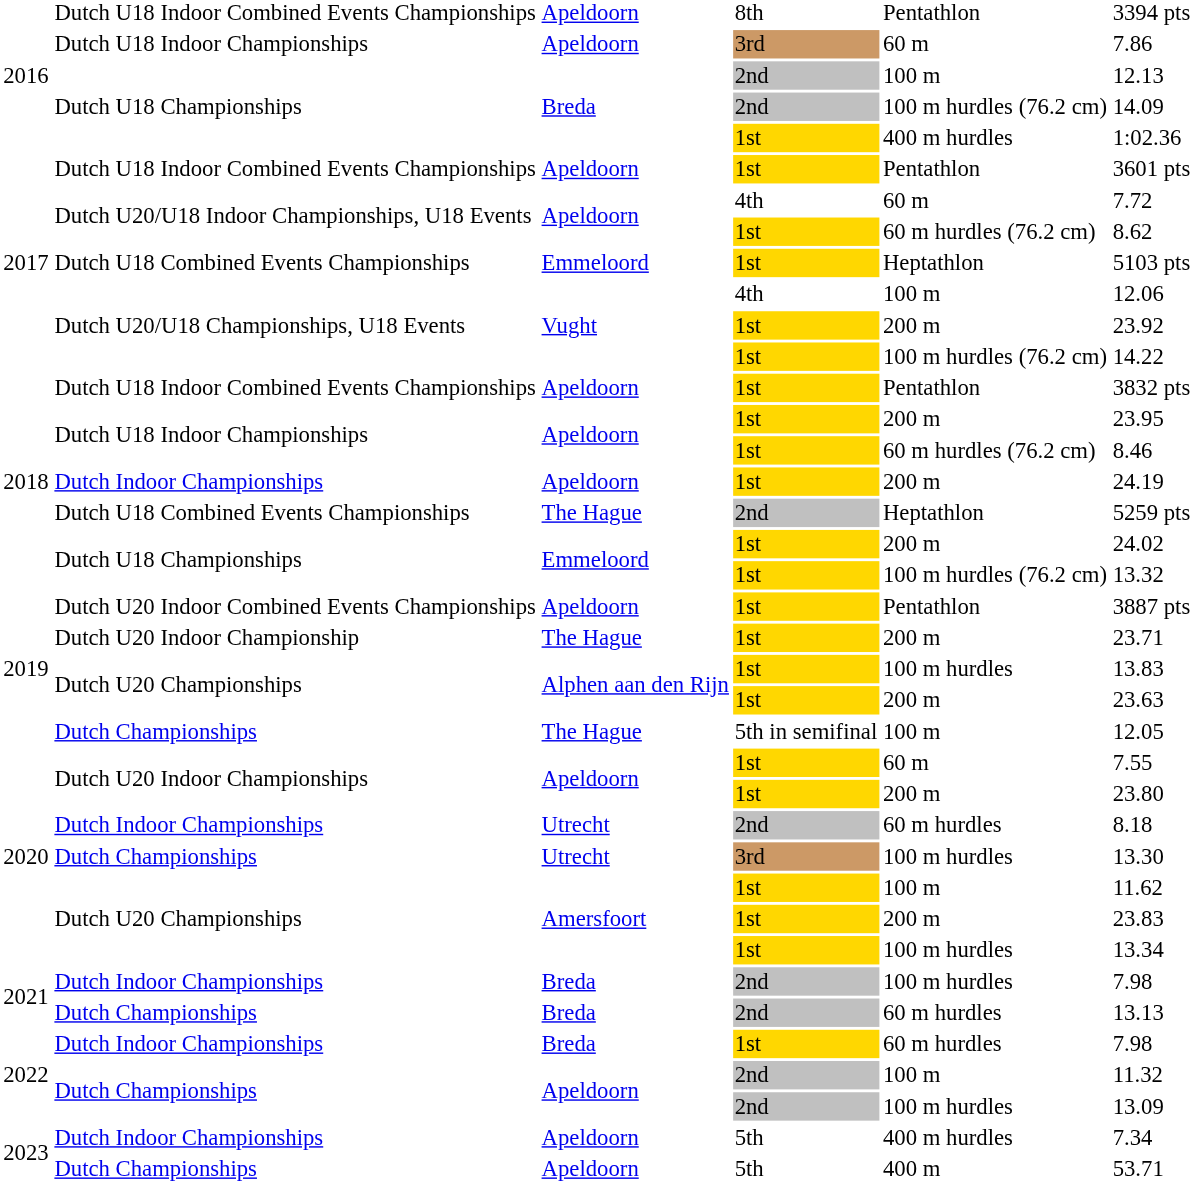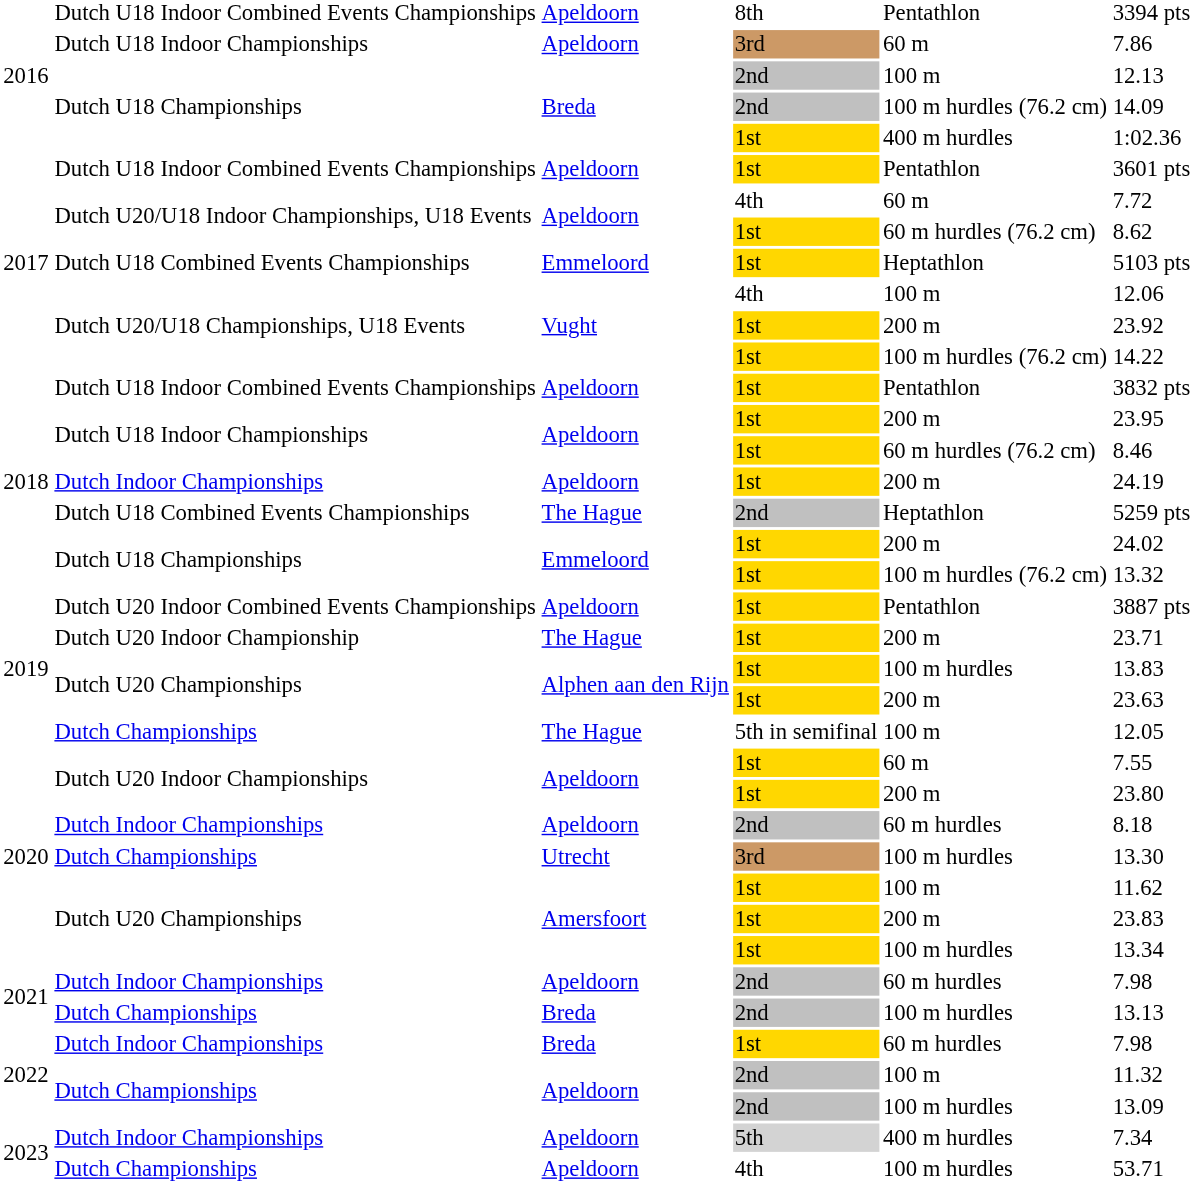(576, 825) Utrecht -> (590, 825) Apeldoorn
(569, 981) Breda -> (590, 981) Apeldoorn
(948, 981) 100 m hurdles -> (942, 981) 60 m hurdles
(942, 1012) 60 m hurdles -> (948, 1012) 100 m hurdles
(749, 1137) no background -> (749, 1137) lightgrey background
(749, 1168) 5th -> (749, 1168) 4th
(912, 1168) 400 m -> (948, 1168) 100 m hurdles
